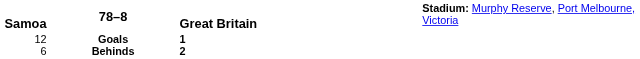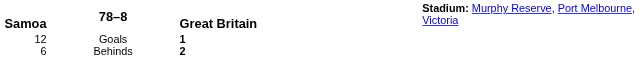(113, 45) bold -> (113, 45) normal
